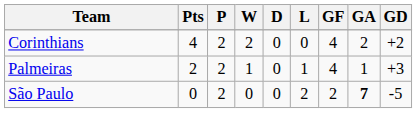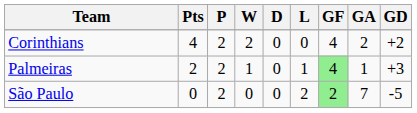(333, 68) no background -> (333, 68) lightgreen background
(333, 94) no background -> (333, 94) lightgreen background
(364, 94) bold -> (364, 94) normal
